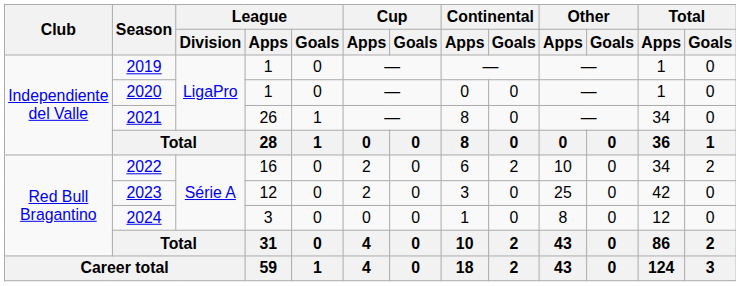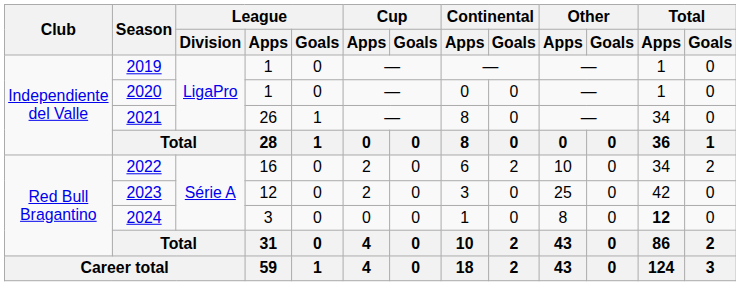(661, 218) normal -> (661, 218) bold
